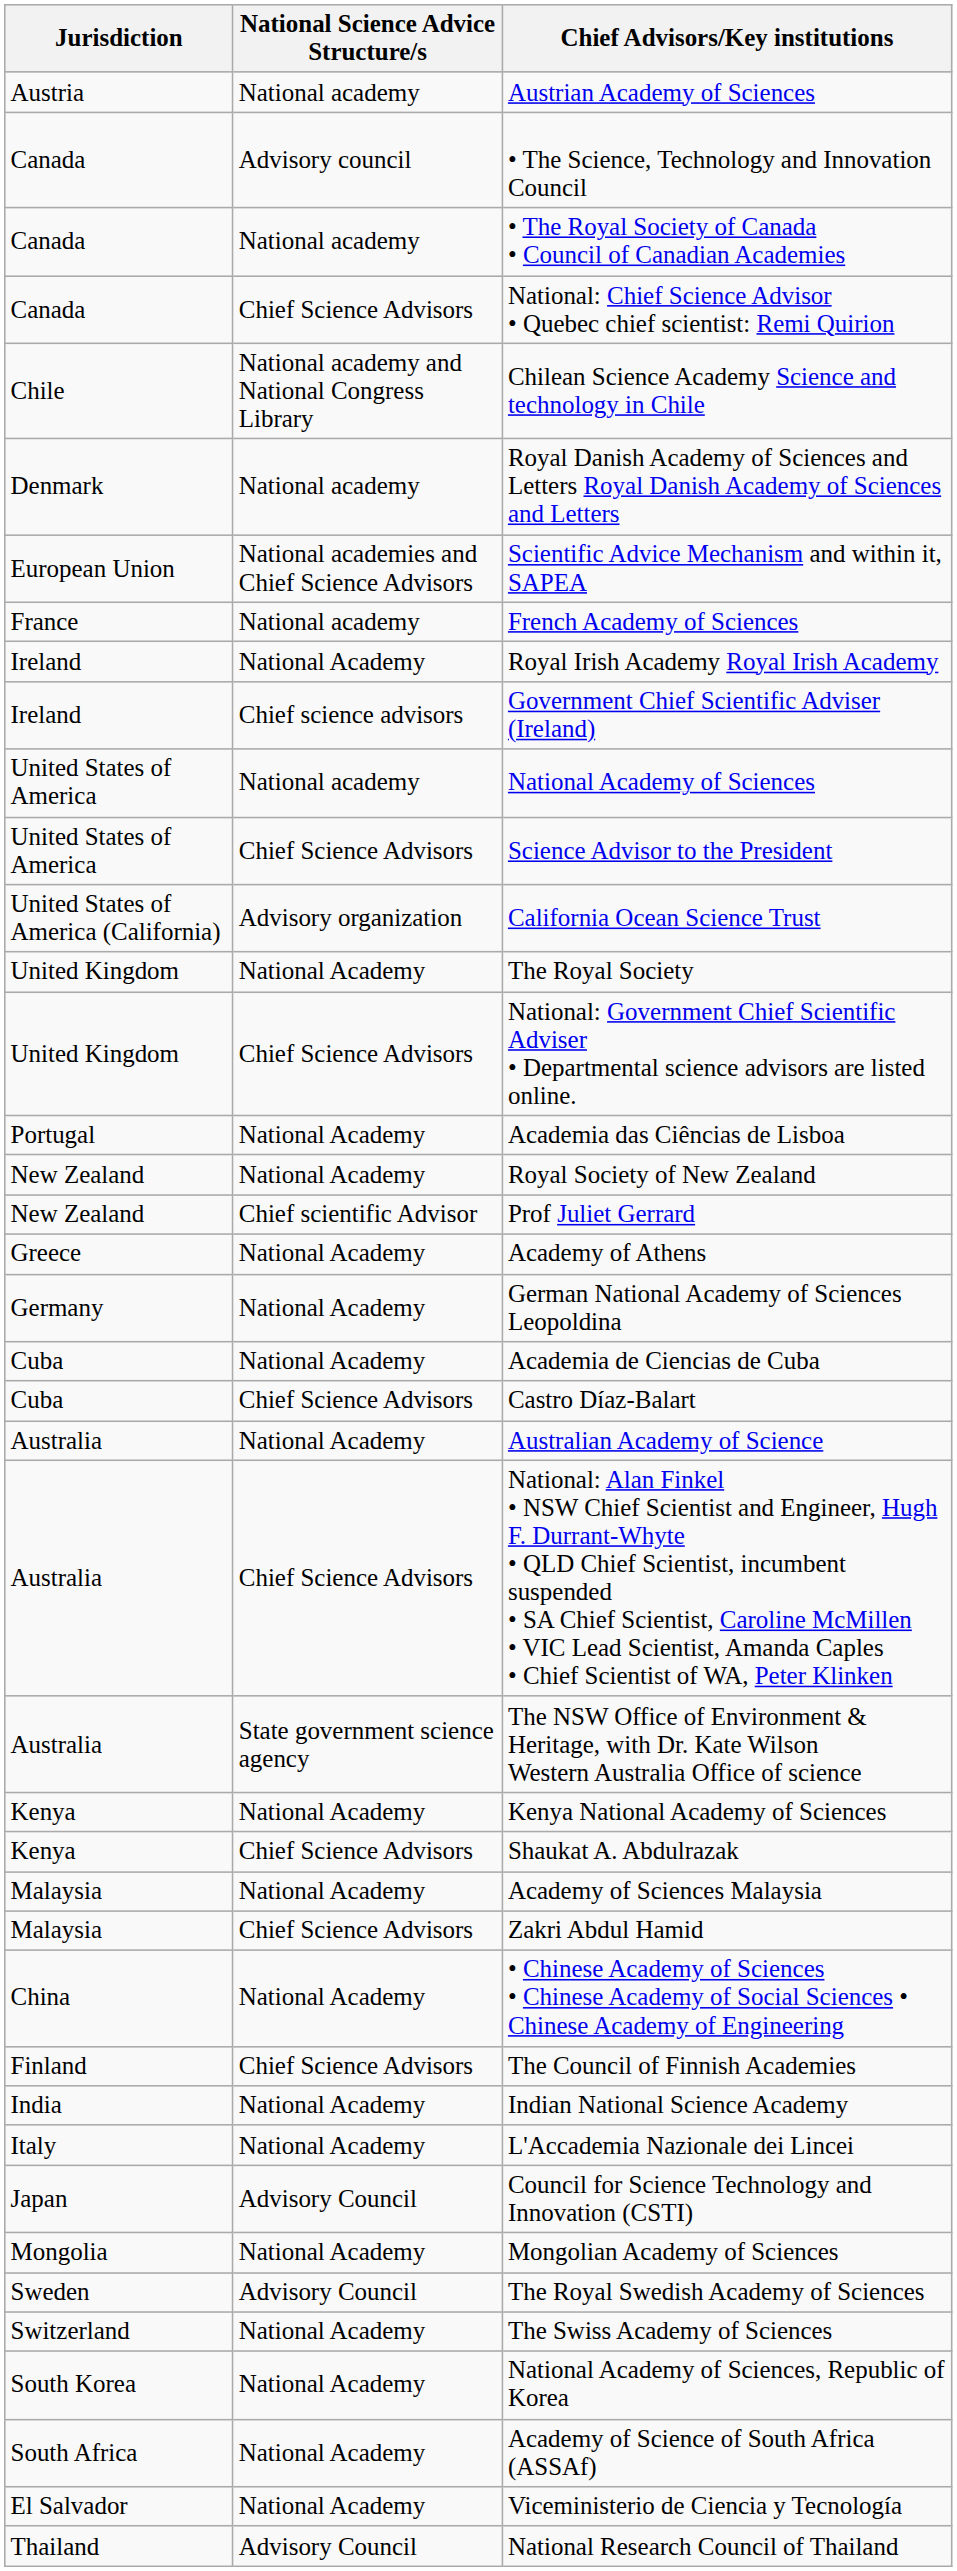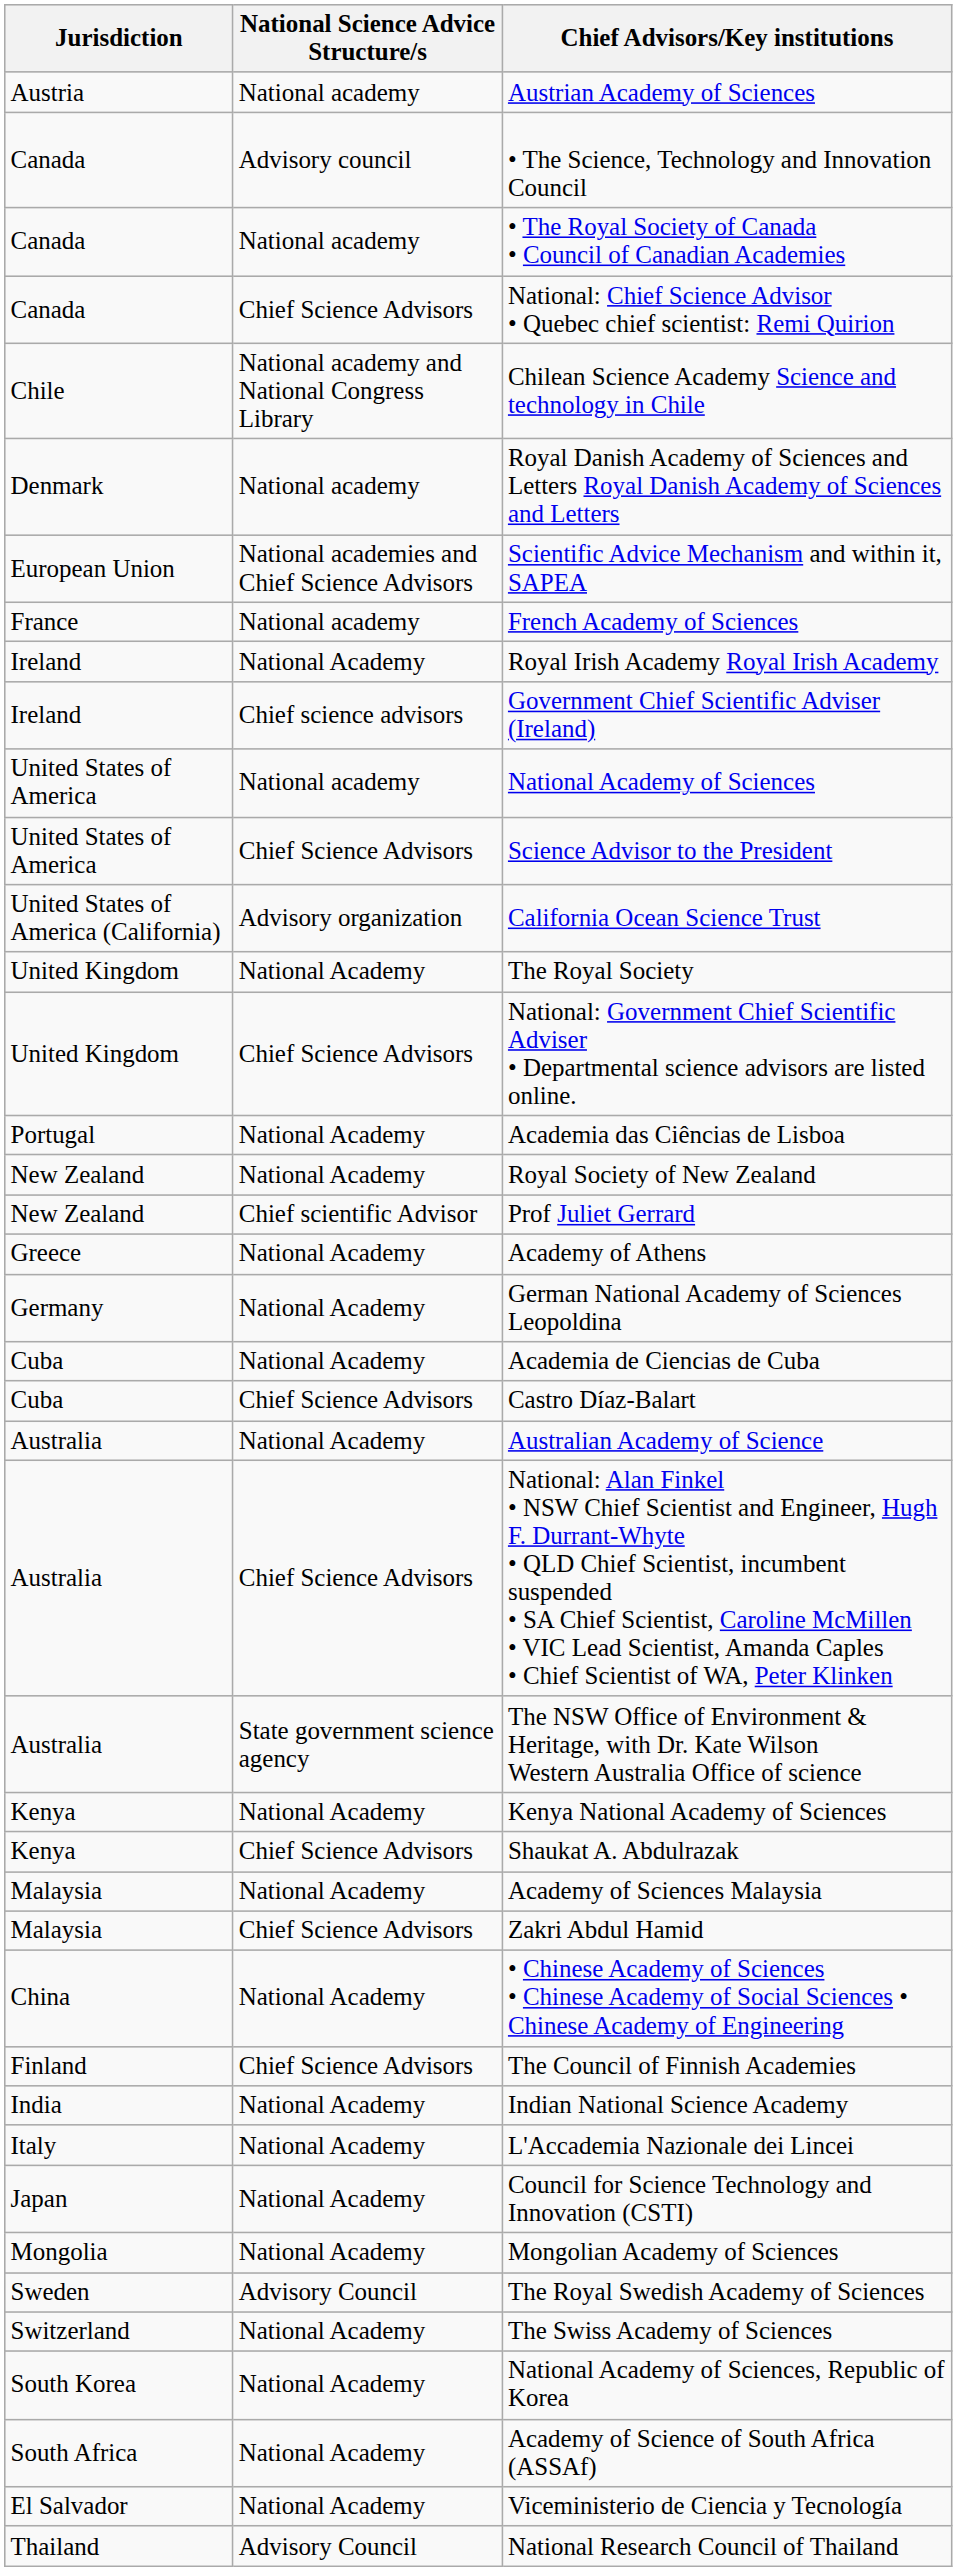(328, 2198) Advisory Council -> (332, 2198) National Academy
